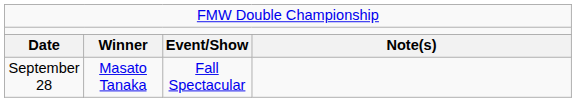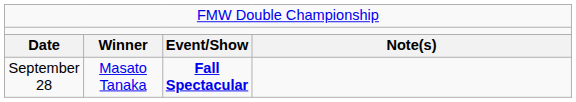(207, 77) normal -> (207, 77) bold
